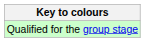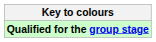(72, 29) normal -> (78, 29) bold
